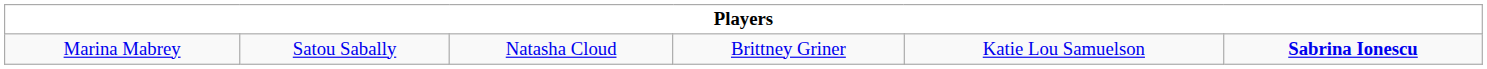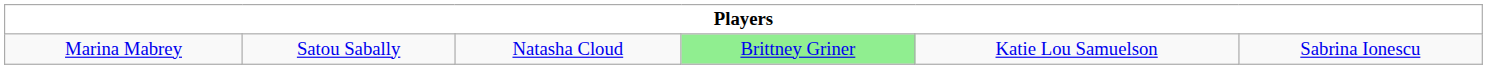(788, 49) no background -> (798, 49) lightgreen background
(1353, 49) bold -> (1360, 49) normal
